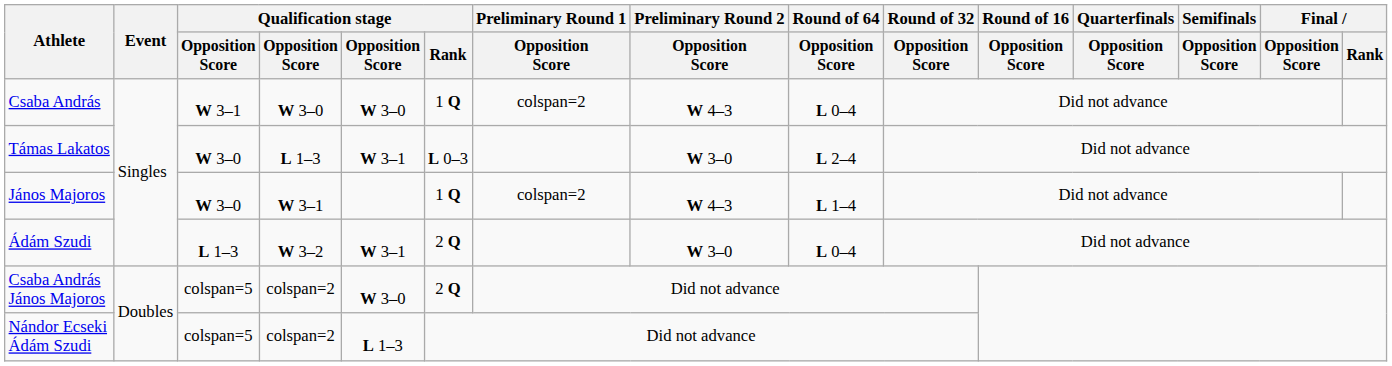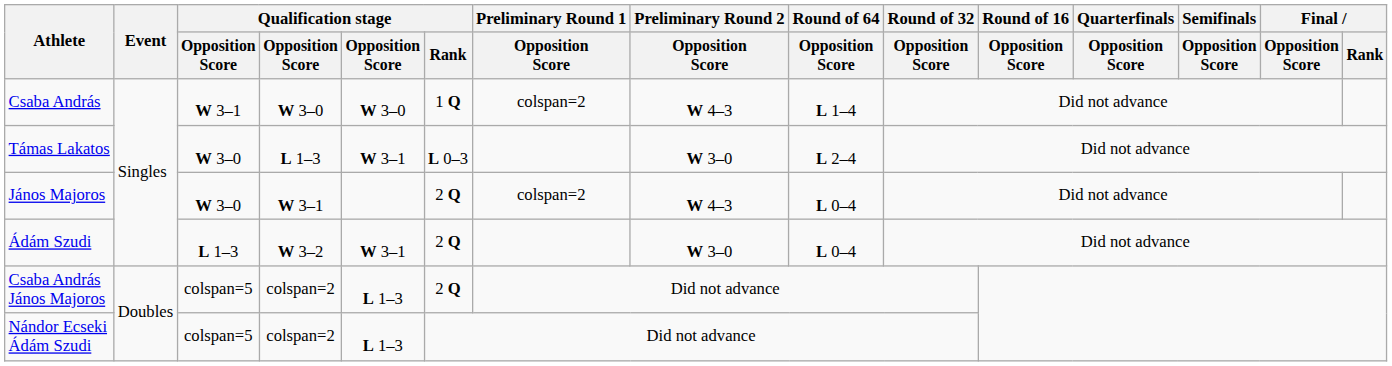(836, 111) L 0–4 -> (836, 111) L 1–4
(448, 195) 1 Q -> (448, 195) 2 Q
(836, 205) L 1–4 -> (836, 205) L 0–4
(383, 299) W 3–0 -> (383, 299) L 1–3
